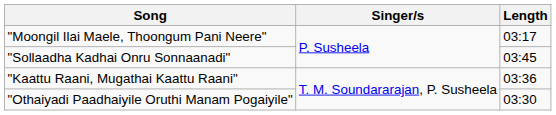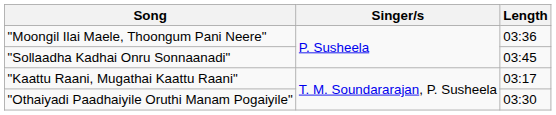(520, 36) 03:17 -> (520, 36) 03:36
(520, 79) 03:36 -> (520, 79) 03:17
